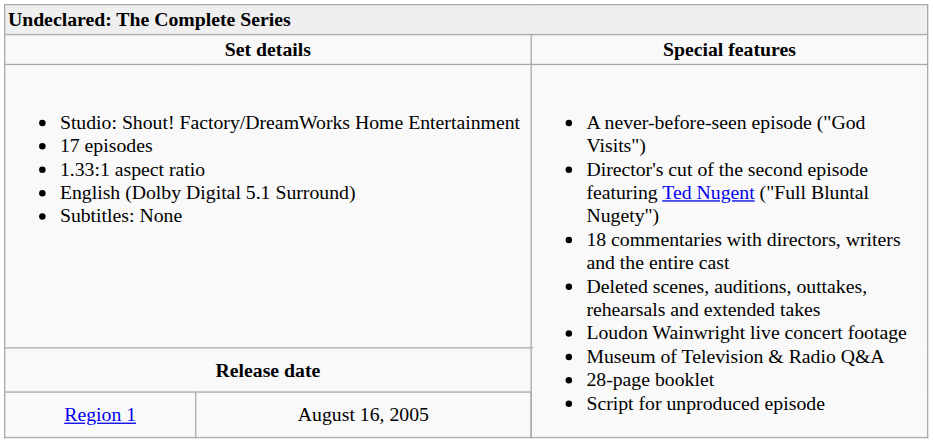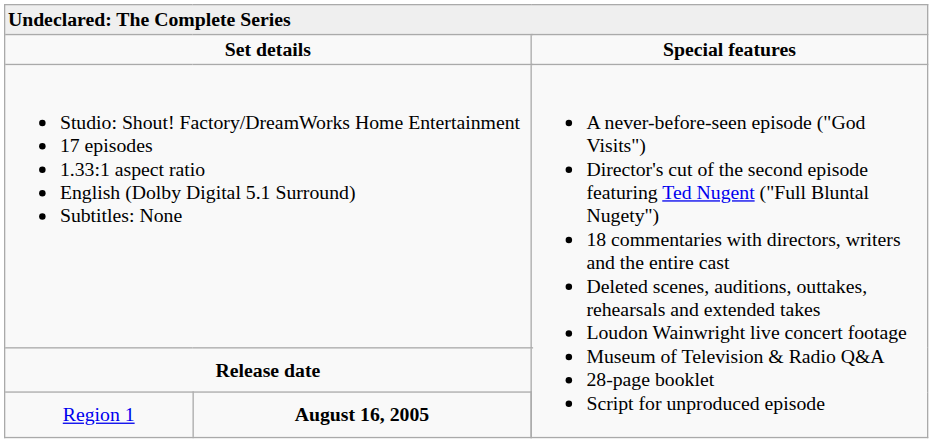(363, 415) normal -> (362, 415) bold
